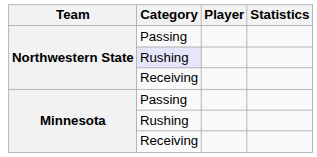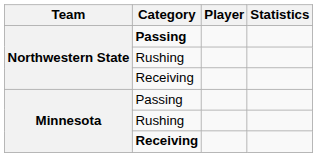(163, 36) normal -> (161, 36) bold
(164, 57) lavender background -> (160, 57) no background
(169, 141) normal -> (167, 141) bold
